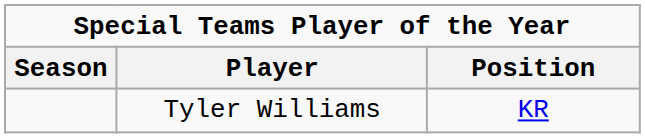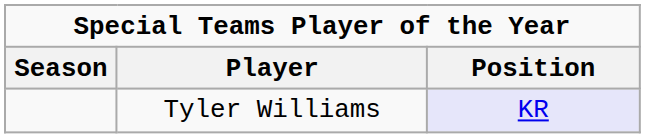(533, 110) no background -> (533, 110) lavender background
